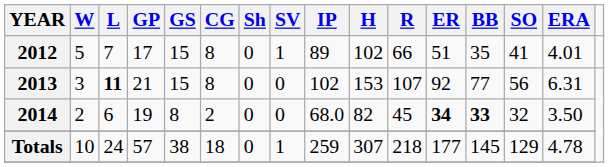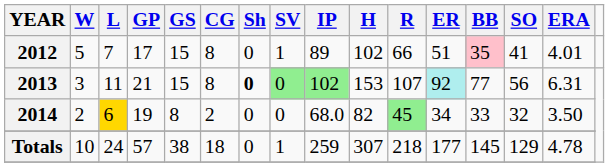(480, 51) no background -> (480, 51) pink background
(113, 83) bold -> (113, 83) normal
(249, 83) normal -> (249, 83) bold
(280, 83) no background -> (280, 83) lightgreen background
(324, 83) no background -> (324, 83) lightgreen background
(441, 83) no background -> (441, 83) paleturquoise background
(109, 114) no background -> (109, 114) gold background
(402, 114) no background -> (402, 114) lightgreen background
(441, 114) bold -> (441, 114) normal
(480, 114) bold -> (480, 114) normal
